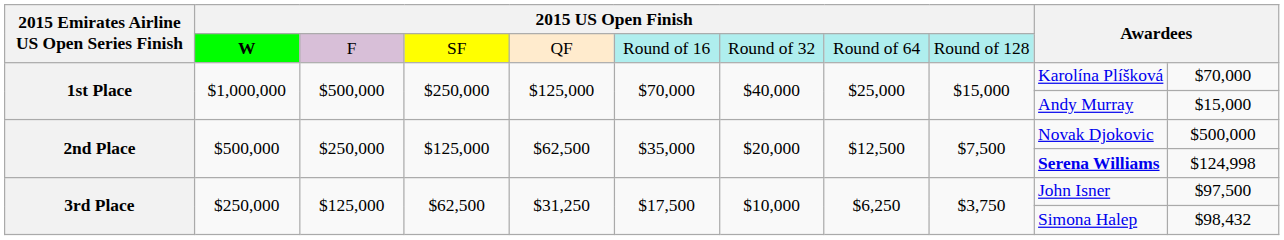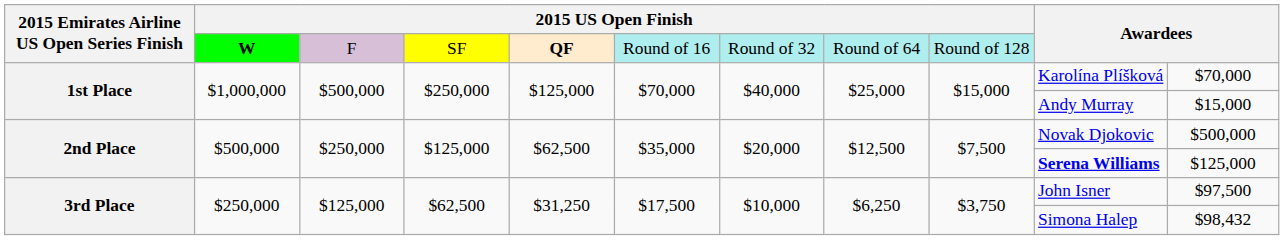(562, 47) normal -> (562, 47) bold
(1223, 162) $124,998 -> (1223, 162) $125,000
